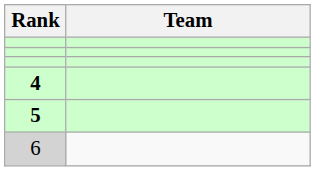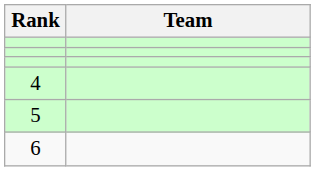(35, 82) bold -> (35, 82) normal
(35, 115) bold -> (35, 115) normal
(35, 148) lightgrey background -> (35, 148) no background
